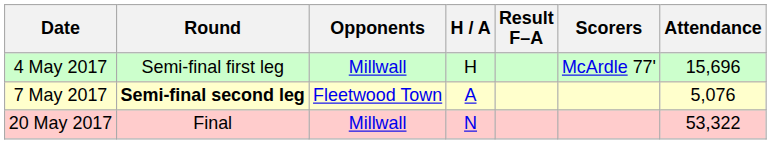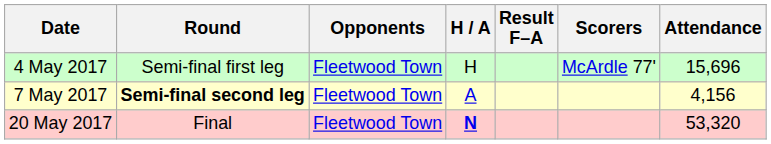(378, 67) Millwall -> (378, 67) Fleetwood Town
(713, 95) 5,076 -> (713, 95) 4,156
(378, 124) Millwall -> (378, 124) Fleetwood Town
(471, 124) normal -> (471, 124) bold
(713, 124) 53,322 -> (713, 124) 53,320
